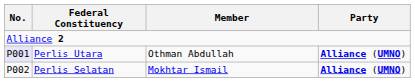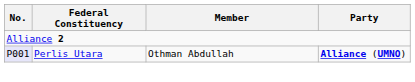- row: (74, 69)
